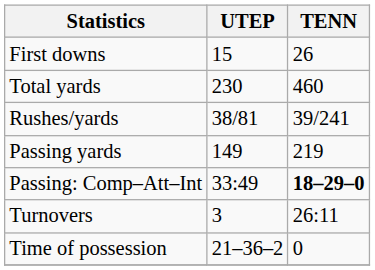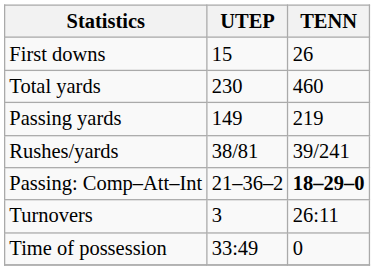rows swapped: (64, 118) <-> (65, 151)
(235, 183) 33:49 -> (248, 183) 21–36–2
(248, 248) 21–36–2 -> (235, 248) 33:49
